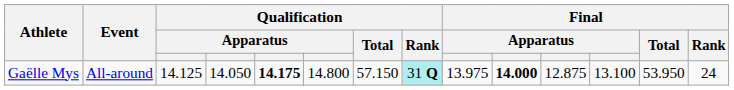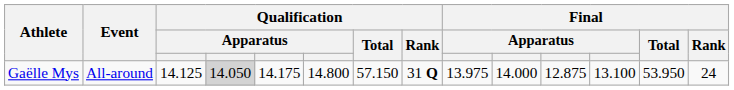(230, 73) no background -> (230, 73) lightgrey background
(279, 73) bold -> (279, 73) normal
(422, 73) paleturquoise background -> (422, 73) no background
(516, 73) bold -> (516, 73) normal
